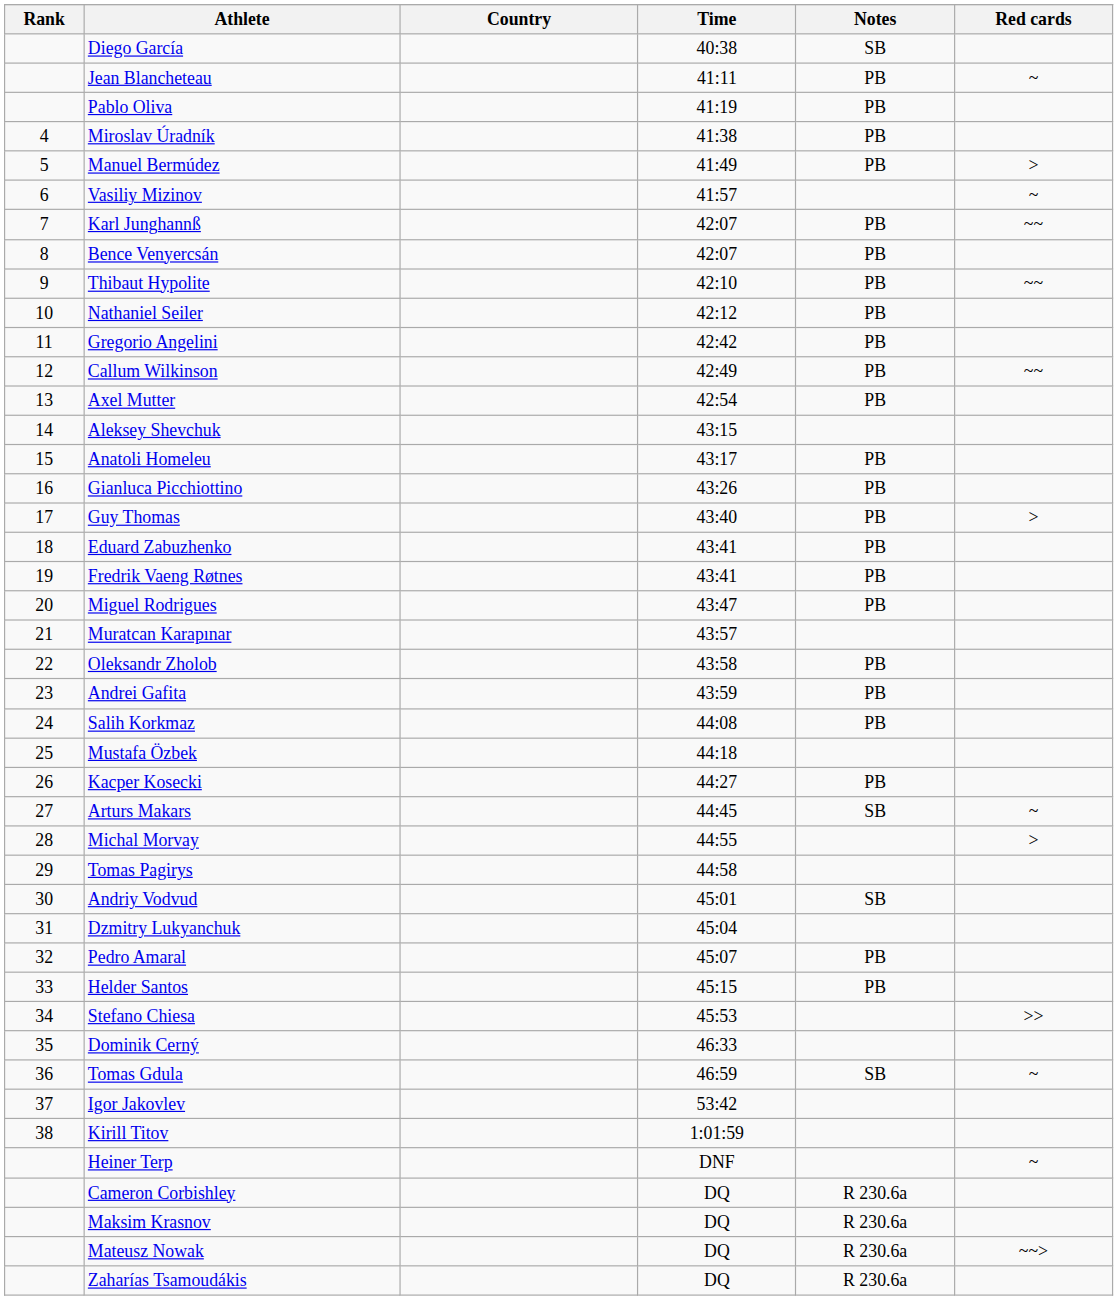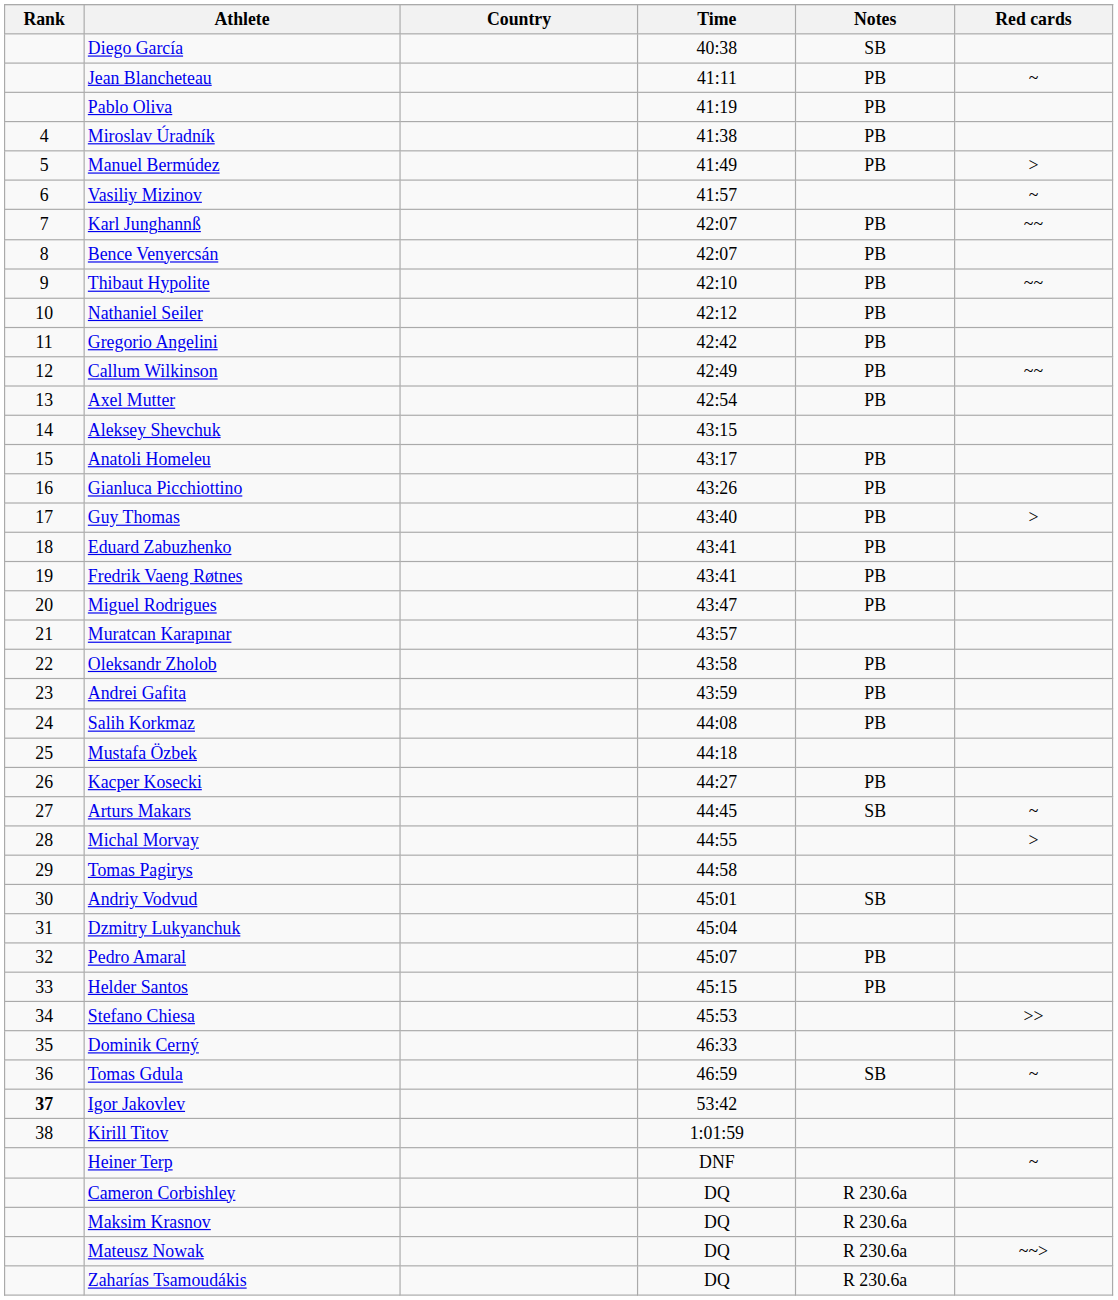(44, 1104) normal -> (44, 1104) bold
